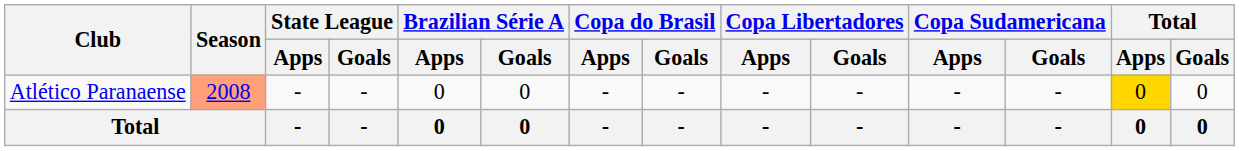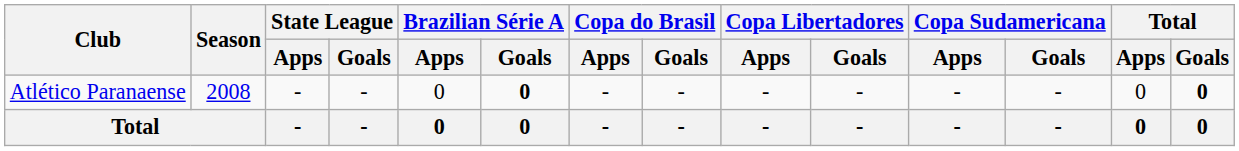(228, 92) lightsalmon background -> (228, 92) no background
(525, 92) normal -> (525, 92) bold
(1140, 92) gold background -> (1140, 92) no background
(1202, 92) normal -> (1202, 92) bold
